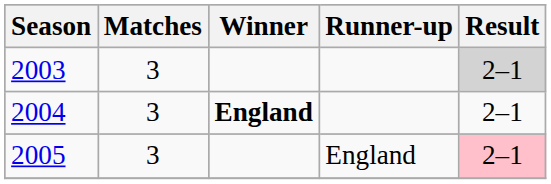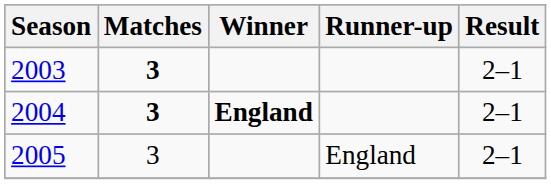(153, 69) normal -> (153, 69) bold
(502, 69) lightgrey background -> (502, 69) no background
(153, 112) normal -> (153, 112) bold
(502, 155) pink background -> (502, 155) no background
